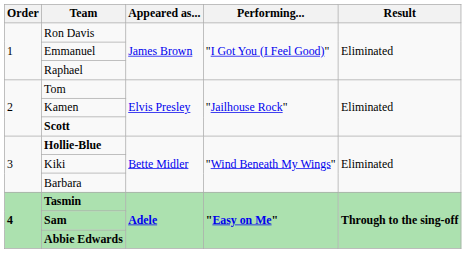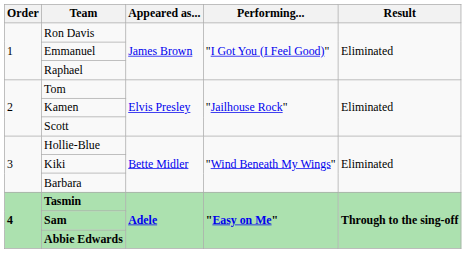(57, 126) bold -> (56, 126) normal
(73, 145) bold -> (72, 145) normal
